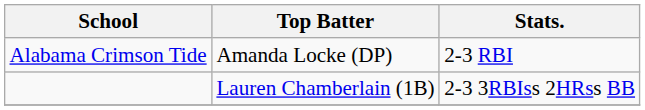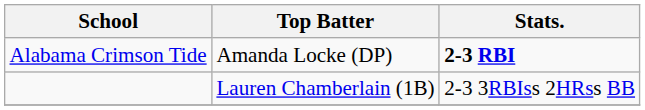(479, 54) normal -> (480, 54) bold
